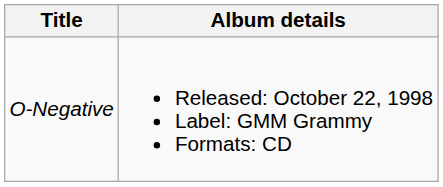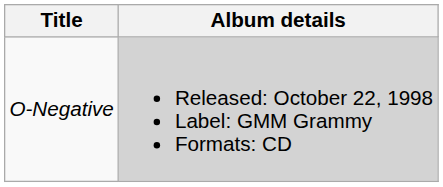(278, 121) no background -> (278, 121) lightgrey background
